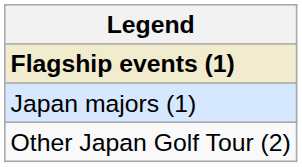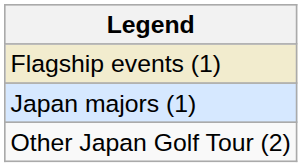(123, 64) bold -> (116, 64) normal
